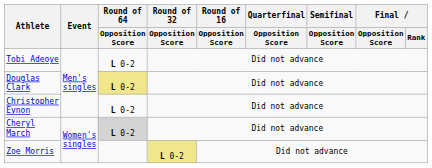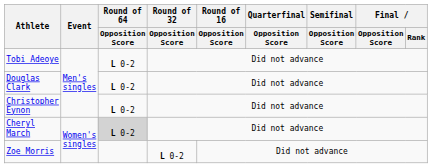(123, 87) khaki background -> (123, 87) no background
(172, 156) khaki background -> (172, 156) no background
